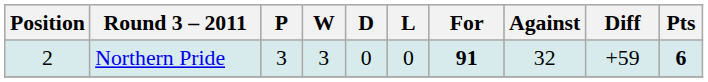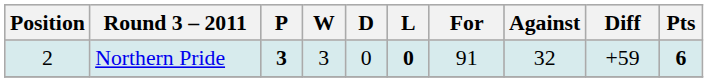(281, 57) normal -> (281, 57) bold
(408, 57) normal -> (408, 57) bold
(467, 57) bold -> (467, 57) normal
